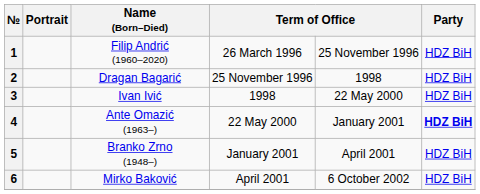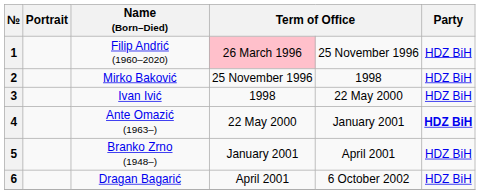(262, 52) no background -> (262, 52) pink background
(140, 78) Dragan Bagarić -> (140, 78) Mirko Baković
(140, 179) Mirko Baković -> (140, 179) Dragan Bagarić
